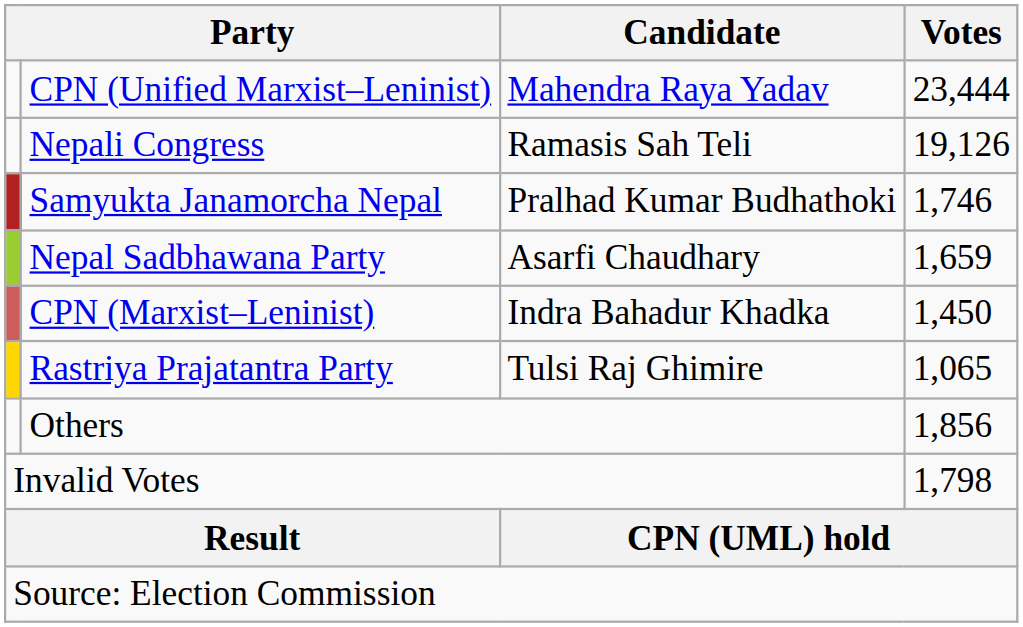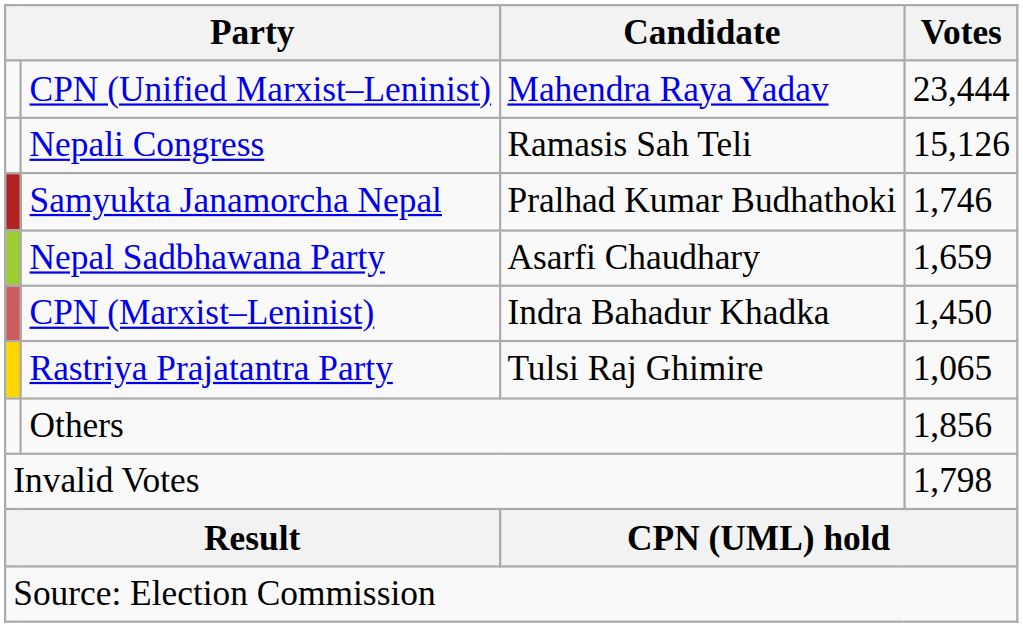(961, 144) 19,126 -> (961, 144) 15,126
